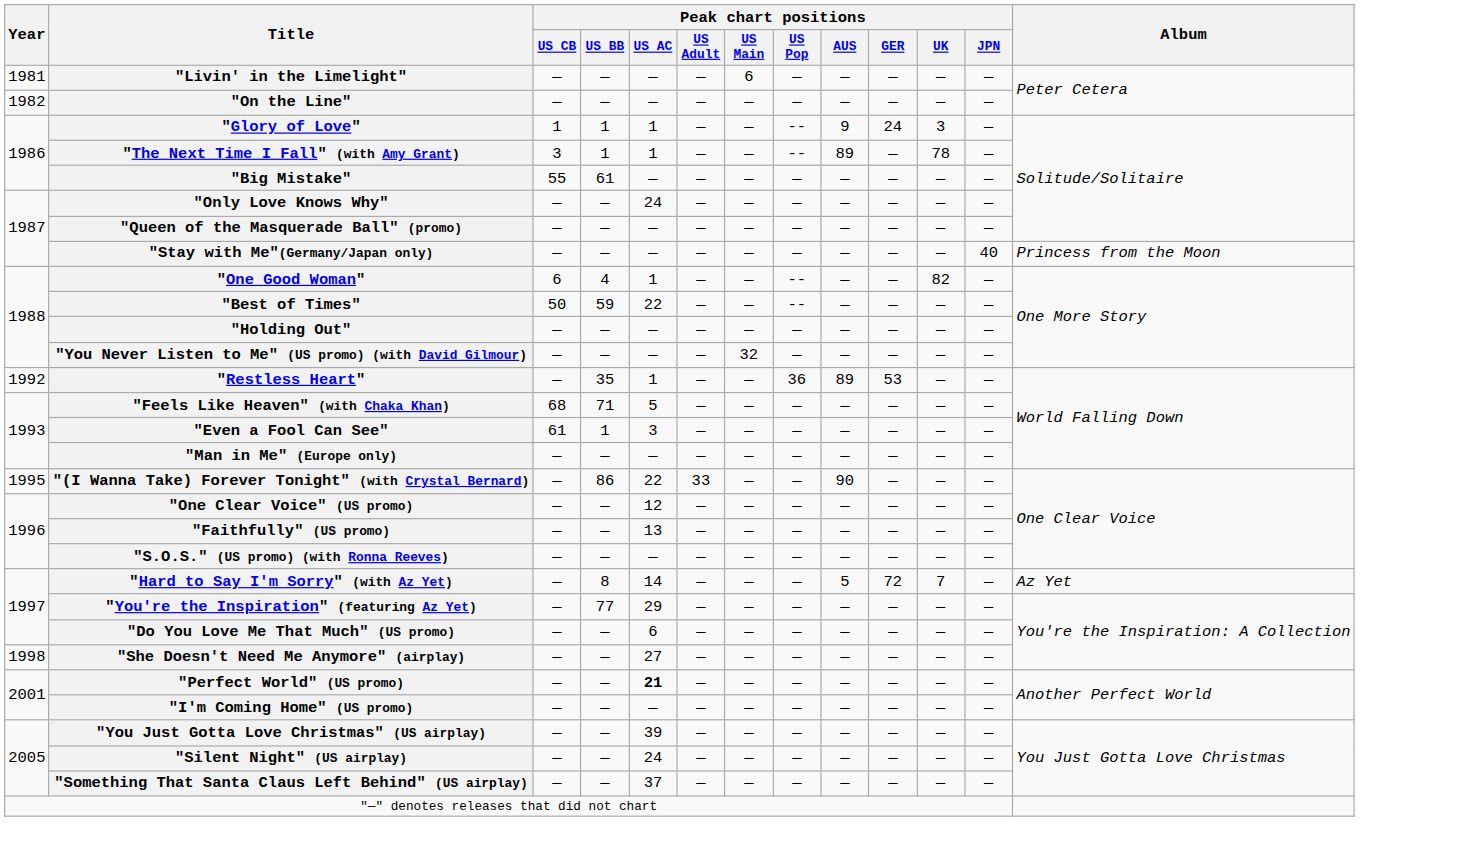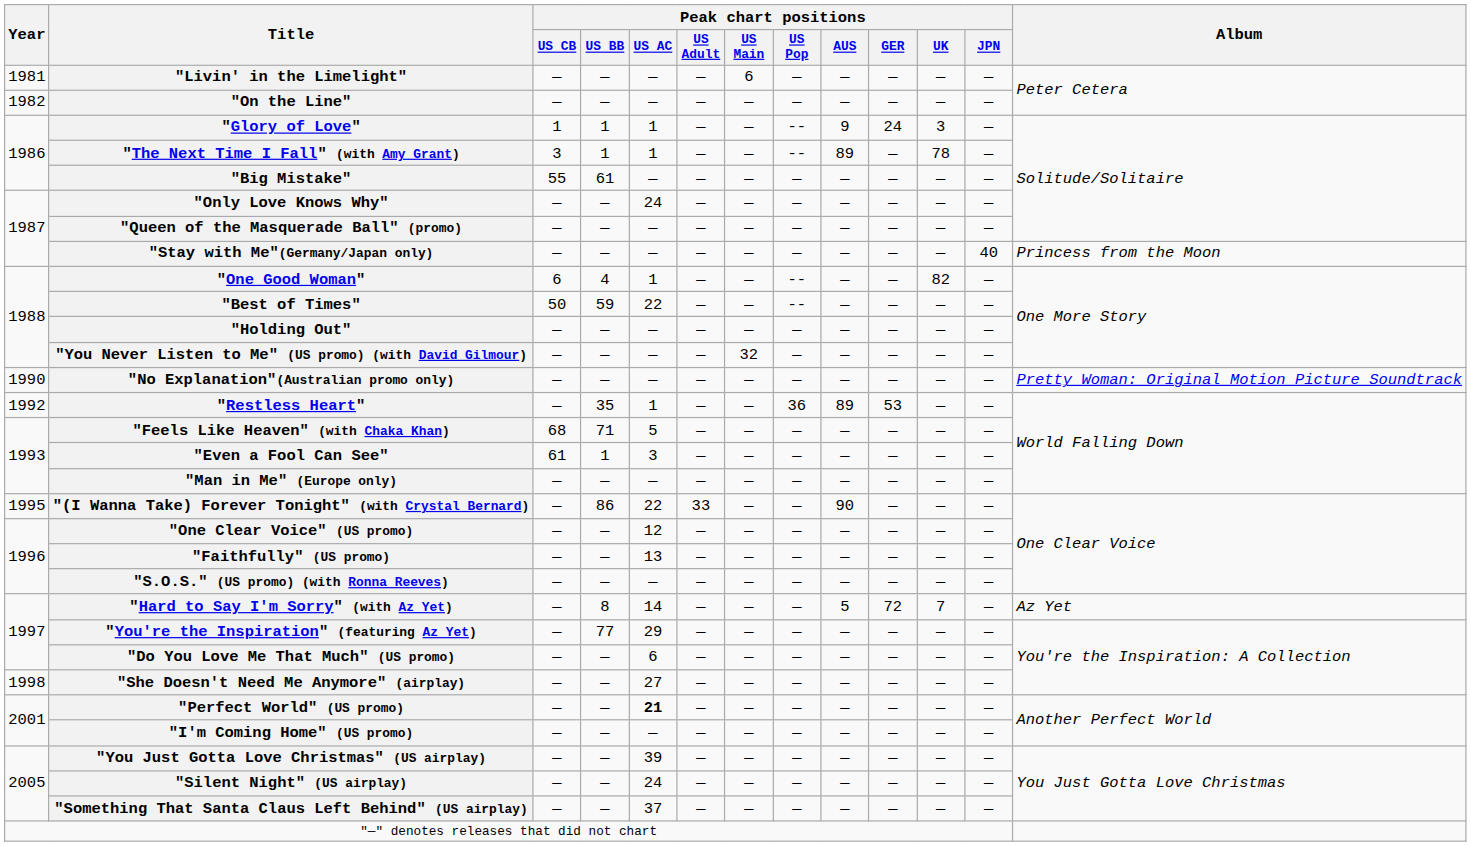+ row: (291, 380)
